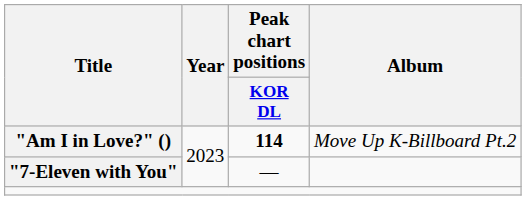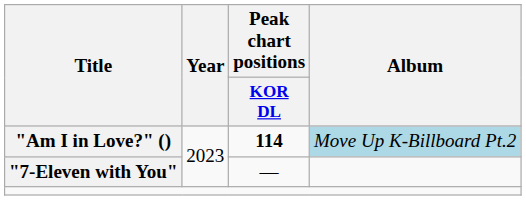(415, 141) no background -> (415, 141) lightblue background
